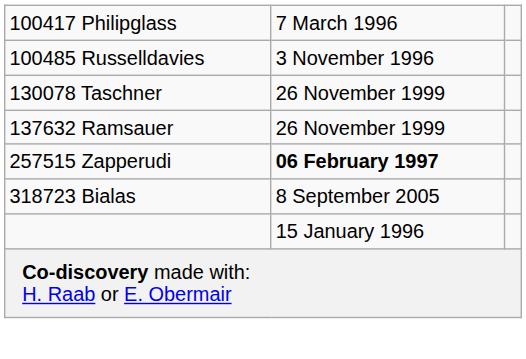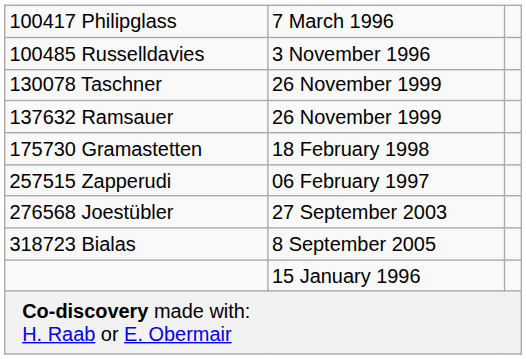+ row: (106, 149)
(357, 162) bold -> (351, 180) normal
+ row: (91, 212)
